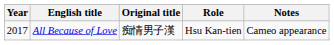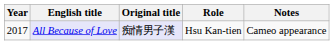(75, 30) no background -> (75, 30) lavender background
(148, 30) no background -> (148, 30) lavender background
